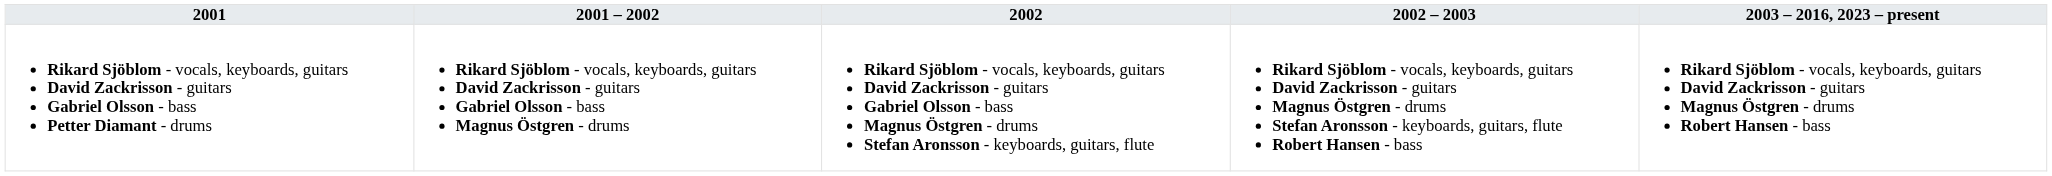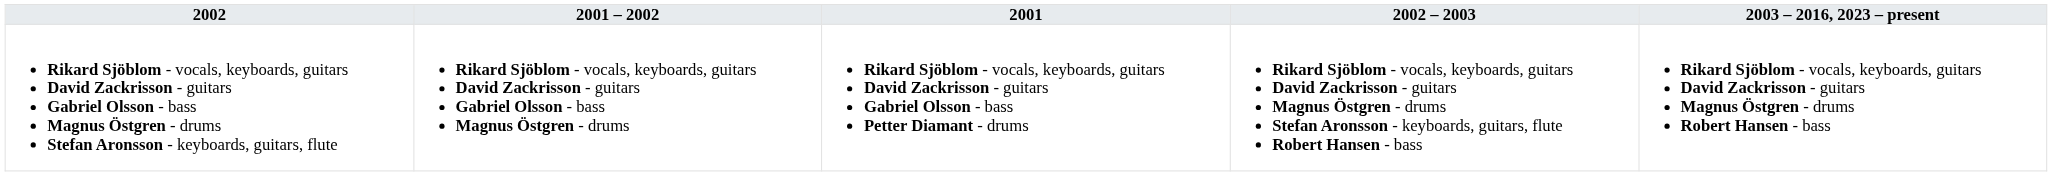columns swapped: (209, 14) <-> (1026, 14)
